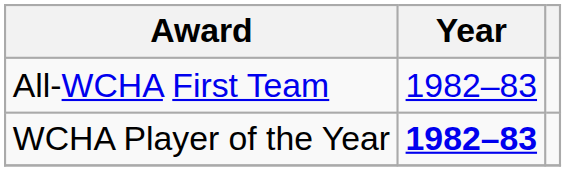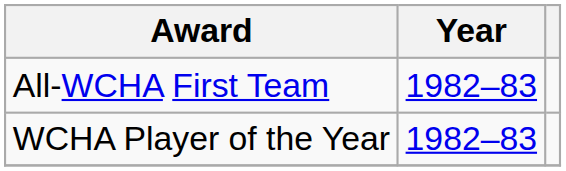(471, 138) bold -> (471, 138) normal
